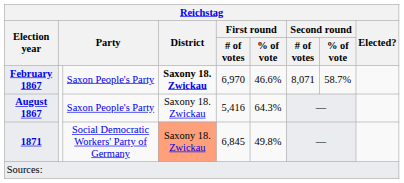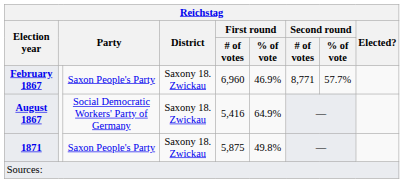(187, 79) bold -> (188, 79) normal
(233, 79) 6,970 -> (233, 79) 6,960
(268, 79) 46.6% -> (268, 79) 46.9%
(303, 79) 8,071 -> (303, 79) 8,771
(338, 79) 58.7% -> (338, 79) 57.7%
(111, 107) Saxon People's Party -> (111, 113) Social Democratic Workers' Party of Germany
(268, 107) 64.3% -> (268, 113) 64.9%
(111, 142) Social Democratic Workers' Party of Germany -> (111, 147) Saxon People's Party
(187, 142) lightsalmon background -> (188, 147) no background
(233, 142) 6,845 -> (233, 147) 5,875
